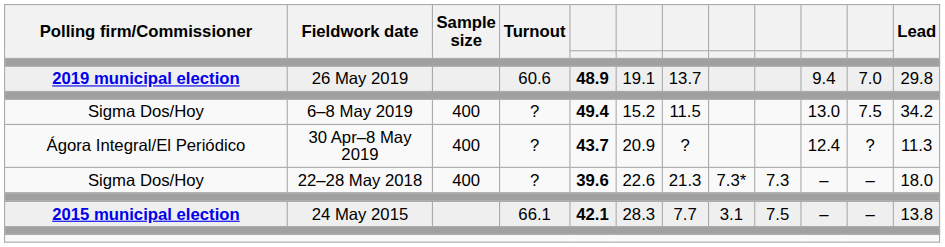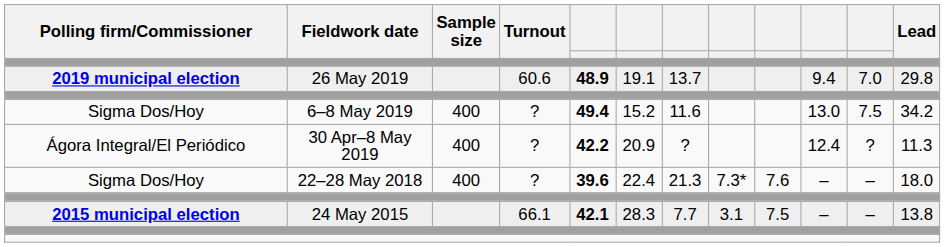(685, 112) 11.5 -> (685, 112) 11.6
(593, 146) 43.7 -> (593, 146) 42.2
(639, 180) 22.6 -> (639, 180) 22.4
(778, 180) 7.3 -> (778, 180) 7.6
